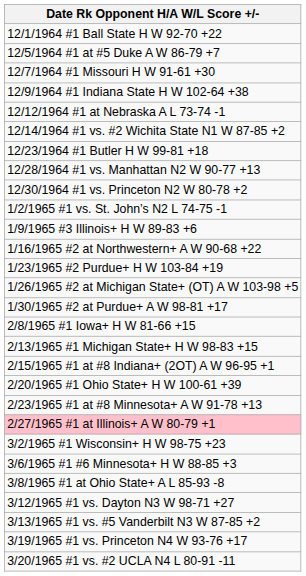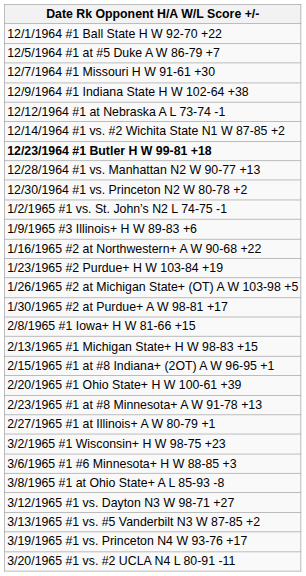(108, 151) normal -> (109, 151) bold
(111, 424) pink background -> (111, 424) no background
